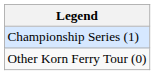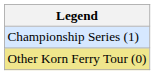(77, 59) no background -> (77, 59) khaki background
